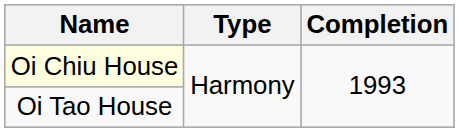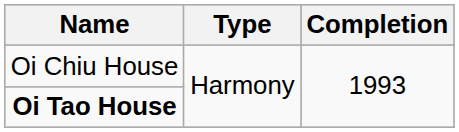(94, 65) lightyellow background -> (94, 65) no background
(94, 106) normal -> (94, 106) bold
